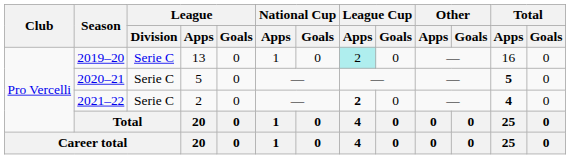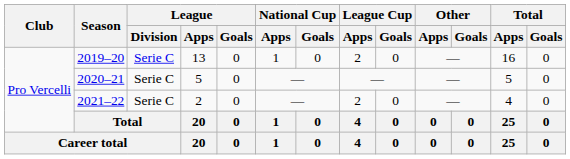(358, 57) paleturquoise background -> (358, 57) no background
(509, 79) bold -> (509, 79) normal
(358, 100) bold -> (358, 100) normal
(509, 100) bold -> (509, 100) normal
